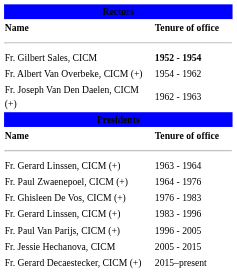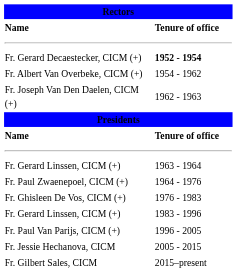(51, 58) Fr. Gilbert Sales, CICM -> (73, 58) Fr. Gerard Decaestecker, CICM (+)
(73, 263) Fr. Gerard Decaestecker, CICM (+) -> (51, 263) Fr. Gilbert Sales, CICM
